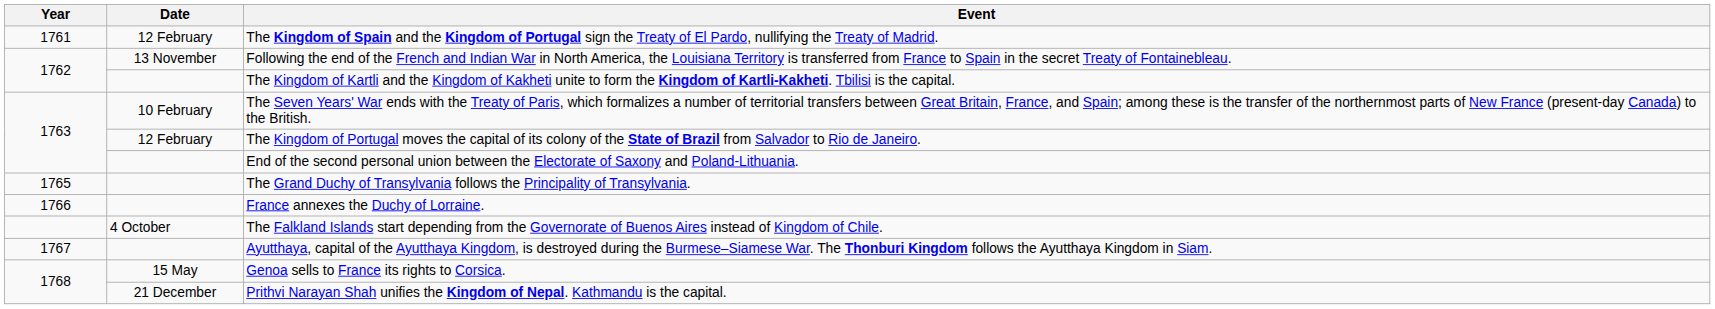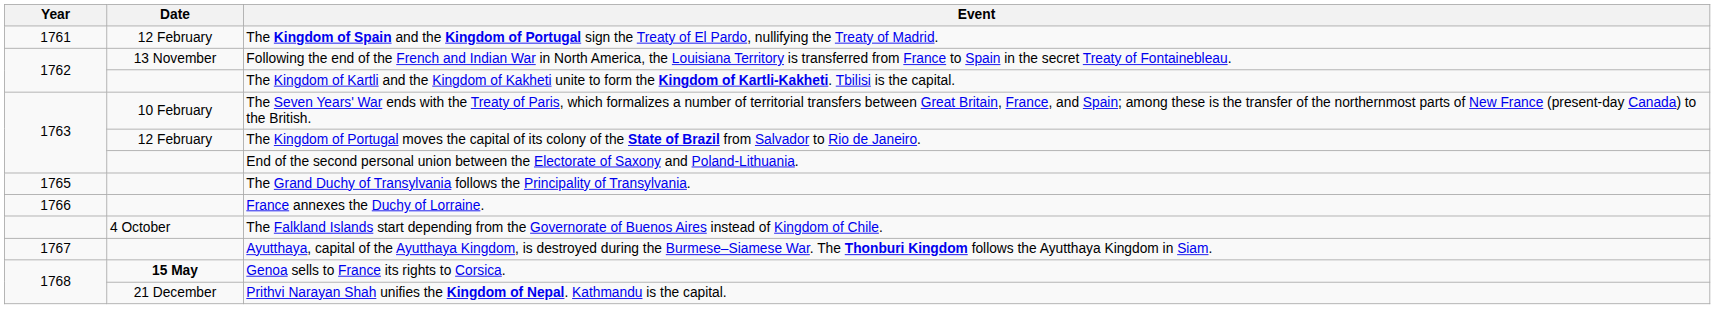(175, 270) normal -> (175, 270) bold
